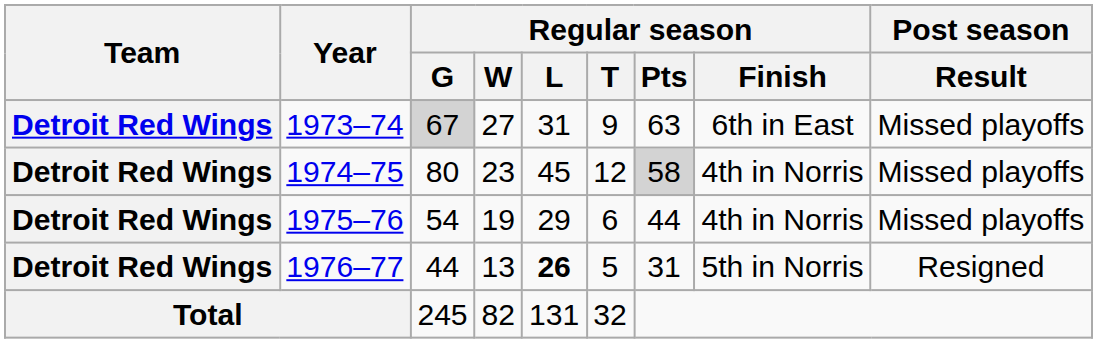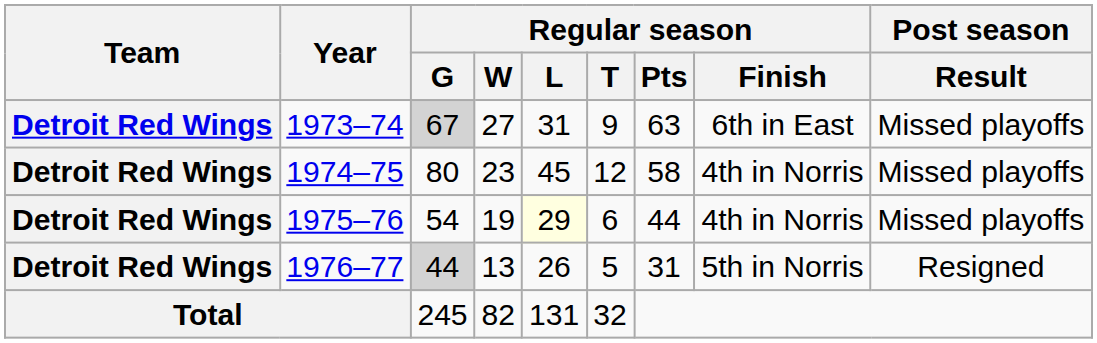(664, 172) lightgrey background -> (664, 172) no background
(554, 220) no background -> (554, 220) lightyellow background
(443, 267) no background -> (443, 267) lightgrey background
(554, 267) bold -> (554, 267) normal
